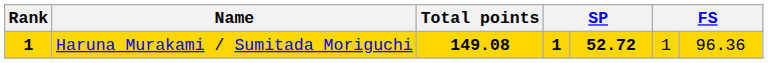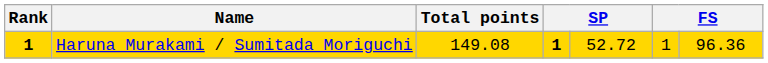(480, 45) bold -> (480, 45) normal
(611, 45) bold -> (611, 45) normal
